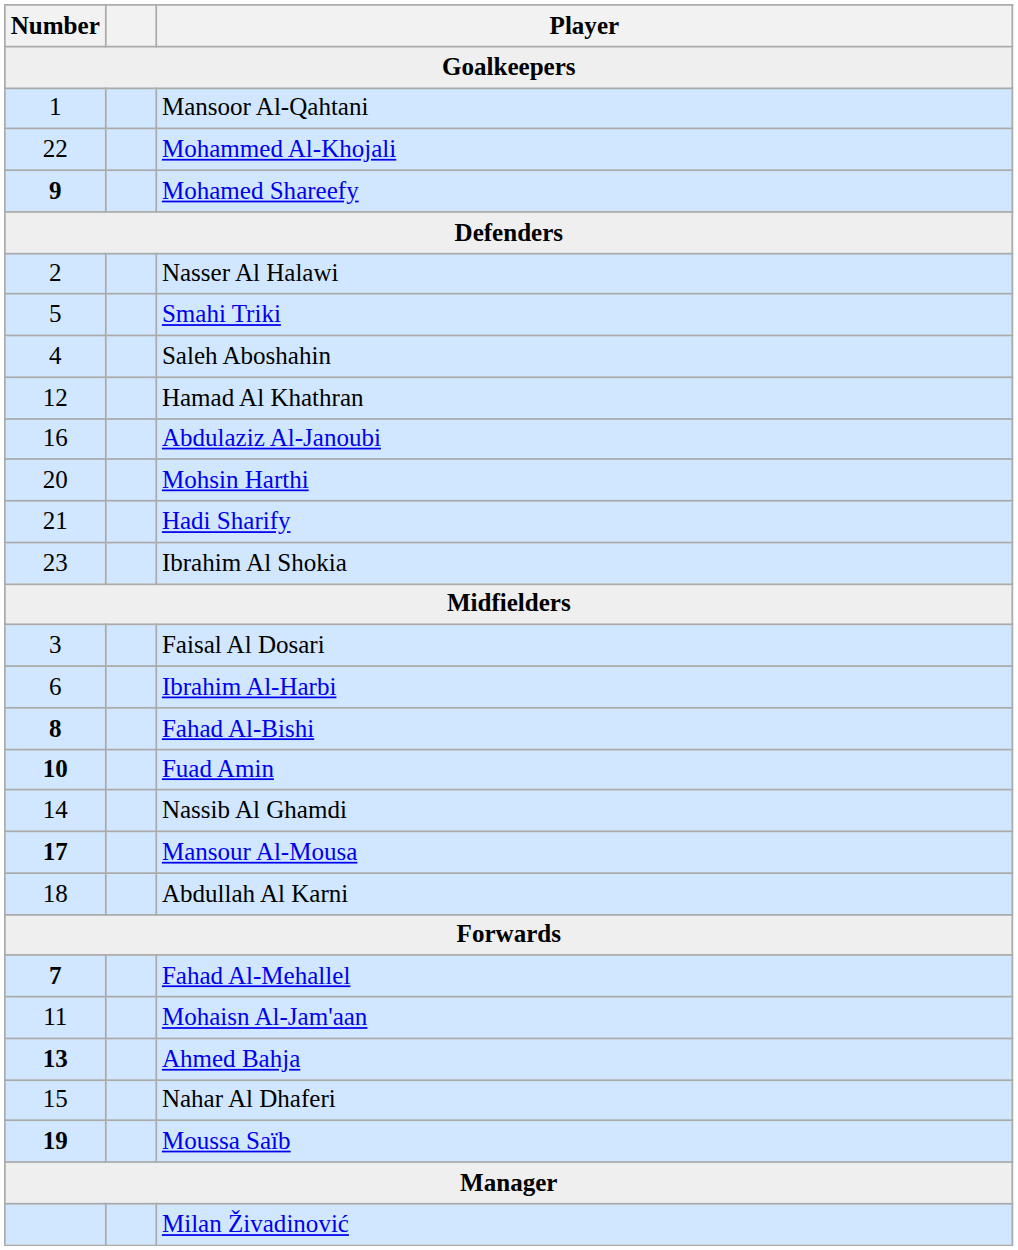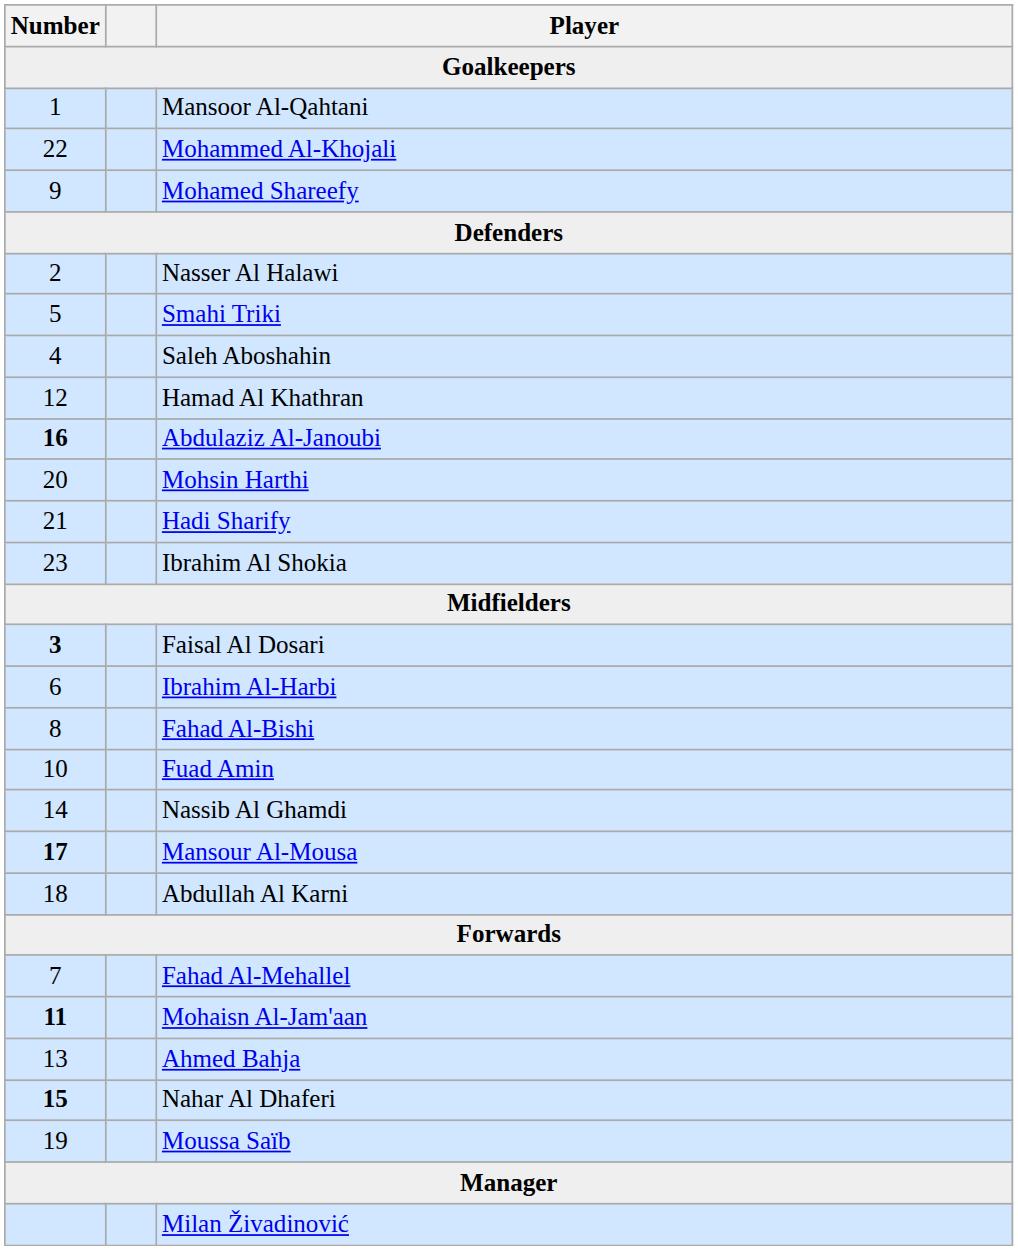(55, 190) bold -> (55, 190) normal
(55, 438) normal -> (55, 438) bold
(55, 645) normal -> (55, 645) bold
(55, 728) bold -> (55, 728) normal
(55, 769) bold -> (55, 769) normal
(55, 976) bold -> (55, 976) normal
(55, 1017) normal -> (55, 1017) bold
(55, 1058) bold -> (55, 1058) normal
(55, 1100) normal -> (55, 1100) bold
(55, 1141) bold -> (55, 1141) normal
